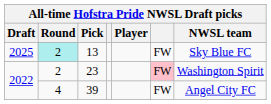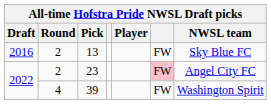(21, 52) 2025 -> (21, 52) 2016
(58, 52) paleturquoise background -> (58, 52) no background
(220, 71) Washington Spirit -> (220, 71) Angel City FC
(220, 90) Angel City FC -> (220, 90) Washington Spirit
